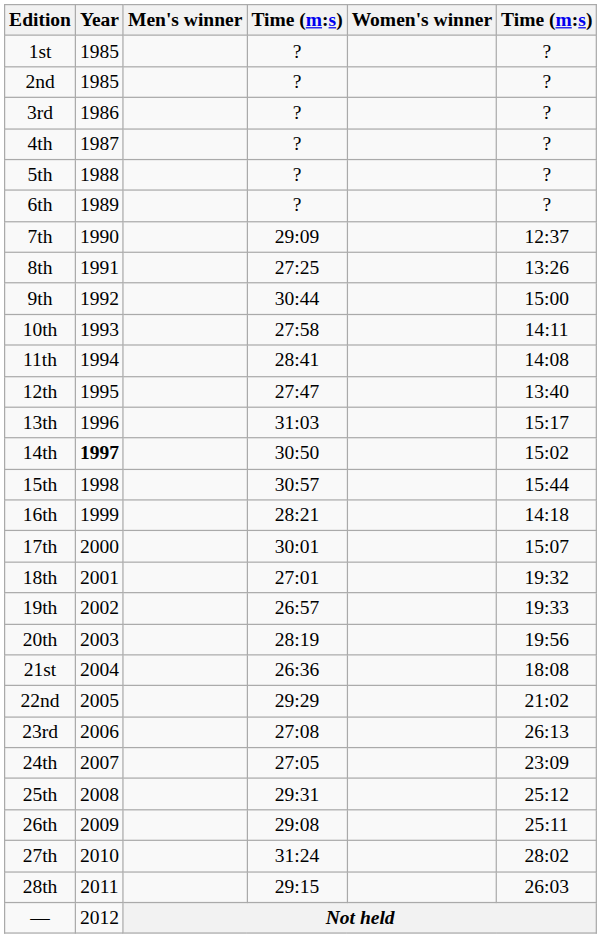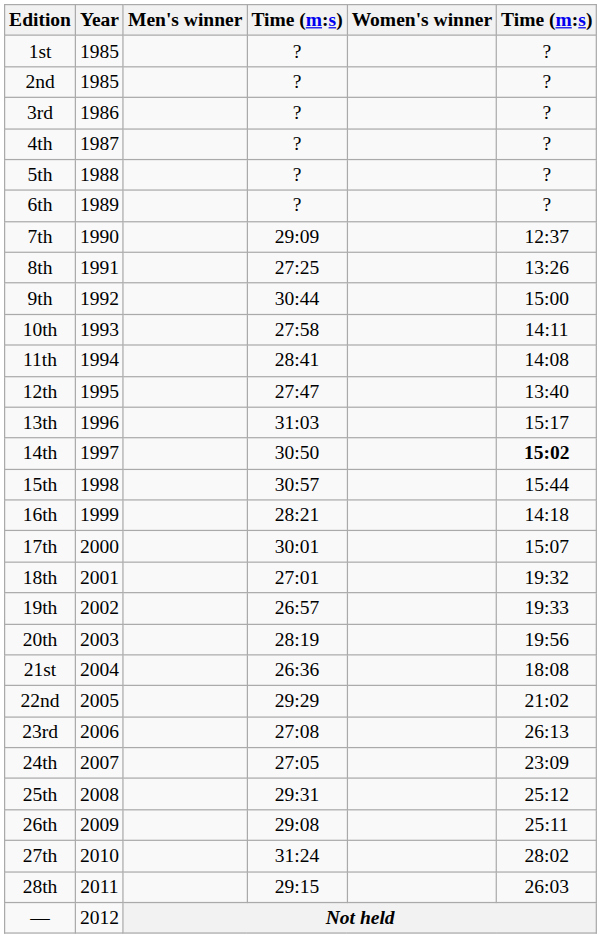(99, 453) bold -> (99, 453) normal
(547, 453) normal -> (547, 453) bold
